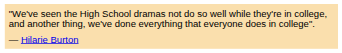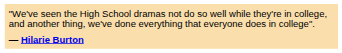(44, 39) normal -> (46, 39) bold
